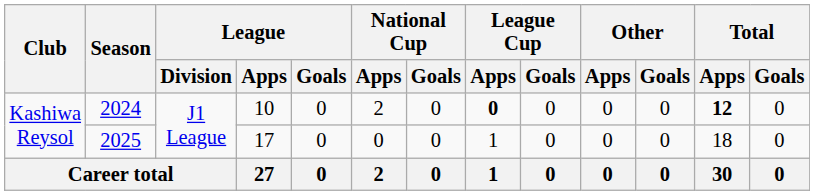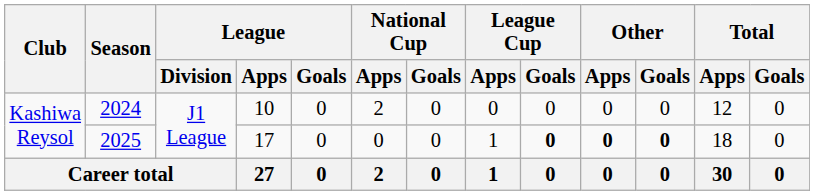(493, 108) bold -> (493, 108) normal
(722, 108) bold -> (722, 108) normal
(550, 141) normal -> (550, 141) bold
(608, 141) normal -> (608, 141) bold
(665, 141) normal -> (665, 141) bold
